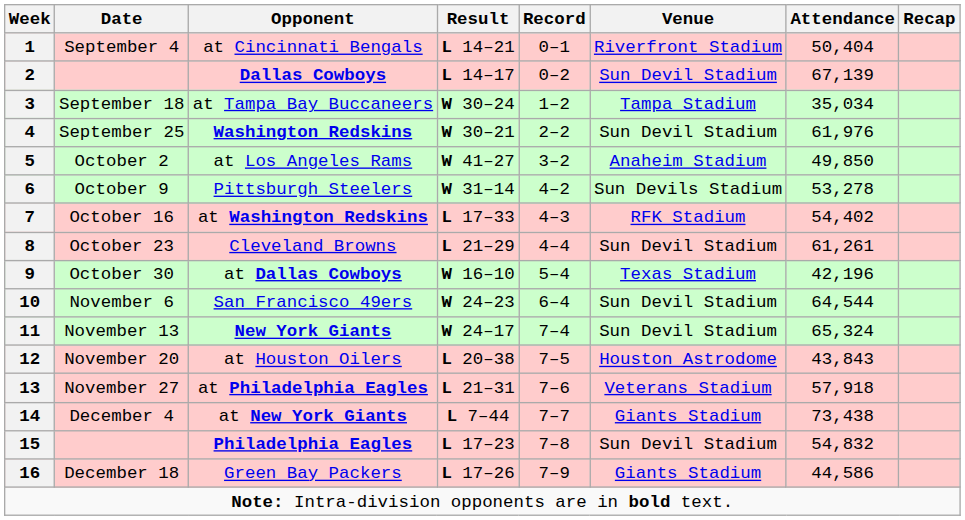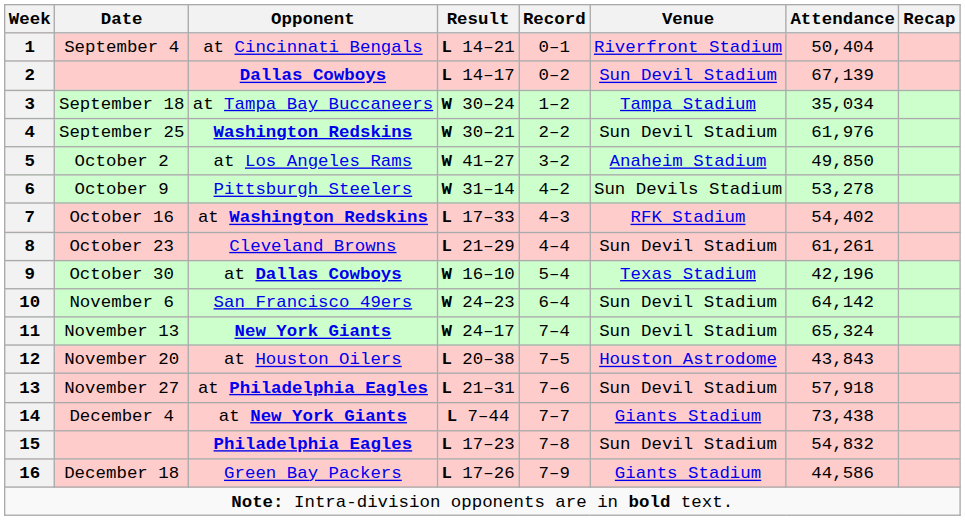(843, 303) 64,544 -> (843, 303) 64,142
(688, 388) Veterans Stadium -> (688, 388) Sun Devil Stadium
